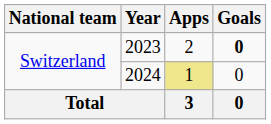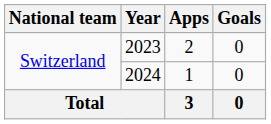(239, 47) bold -> (239, 47) normal
(189, 75) khaki background -> (189, 75) no background
